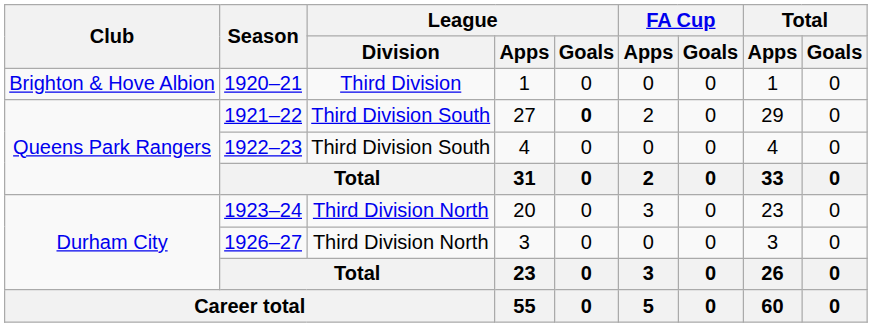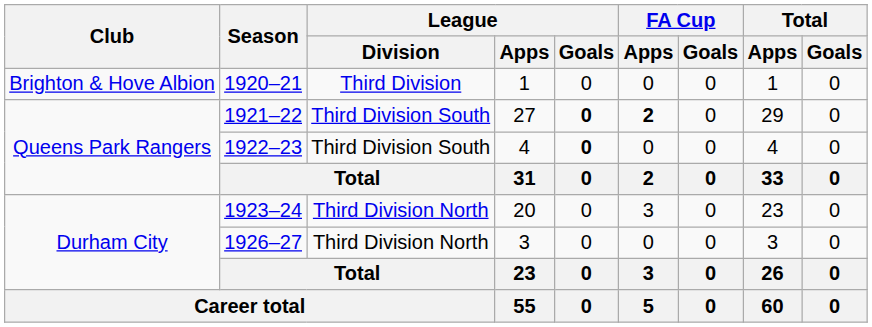(648, 115) normal -> (648, 115) bold
(586, 147) normal -> (586, 147) bold
